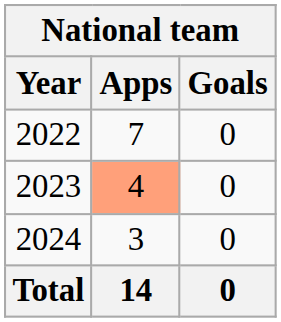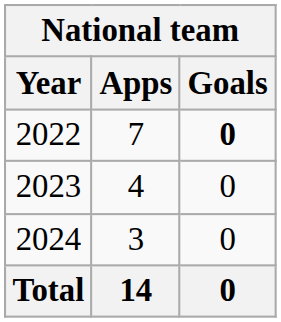(228, 134) normal -> (228, 134) bold
(136, 186) lightsalmon background -> (136, 186) no background
